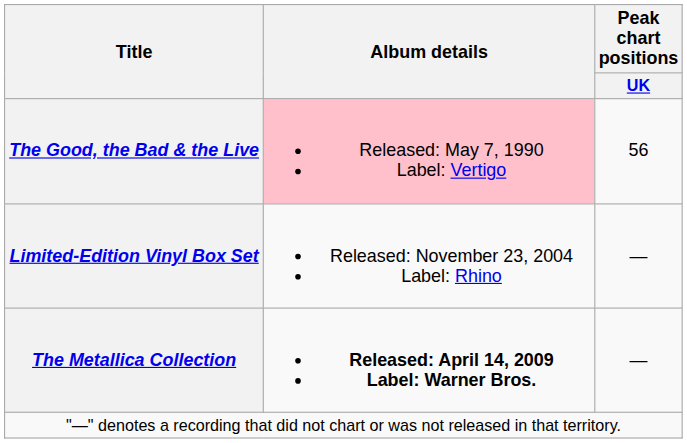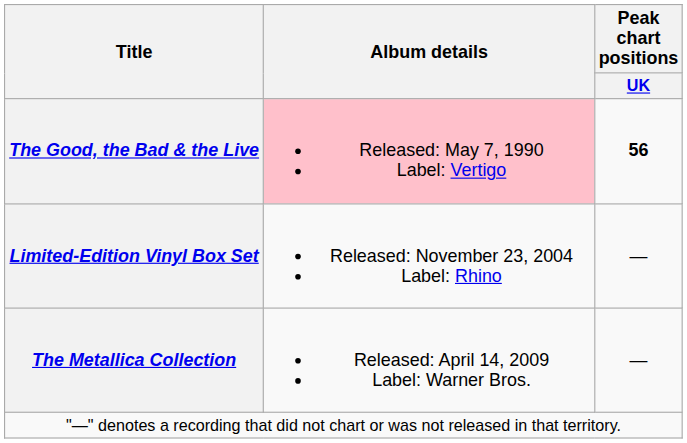(638, 151) normal -> (638, 151) bold
(429, 370) bold -> (429, 370) normal
